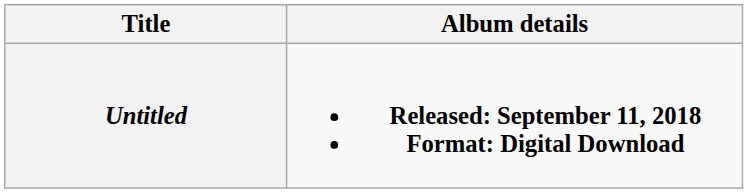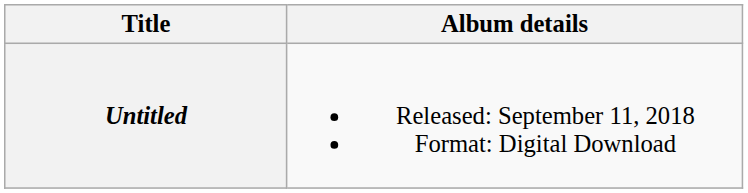(515, 130) bold -> (515, 130) normal
